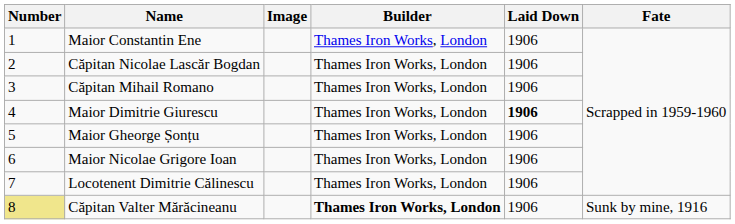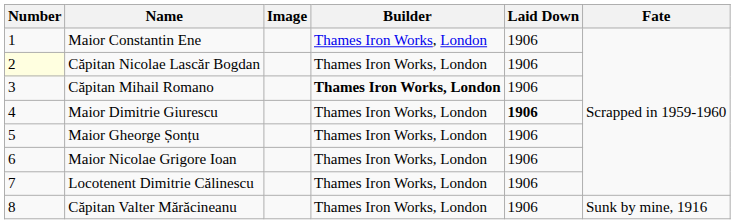(12, 64) no background -> (12, 64) lightyellow background
(401, 87) normal -> (407, 87) bold
(12, 207) khaki background -> (12, 207) no background
(407, 207) bold -> (401, 207) normal
